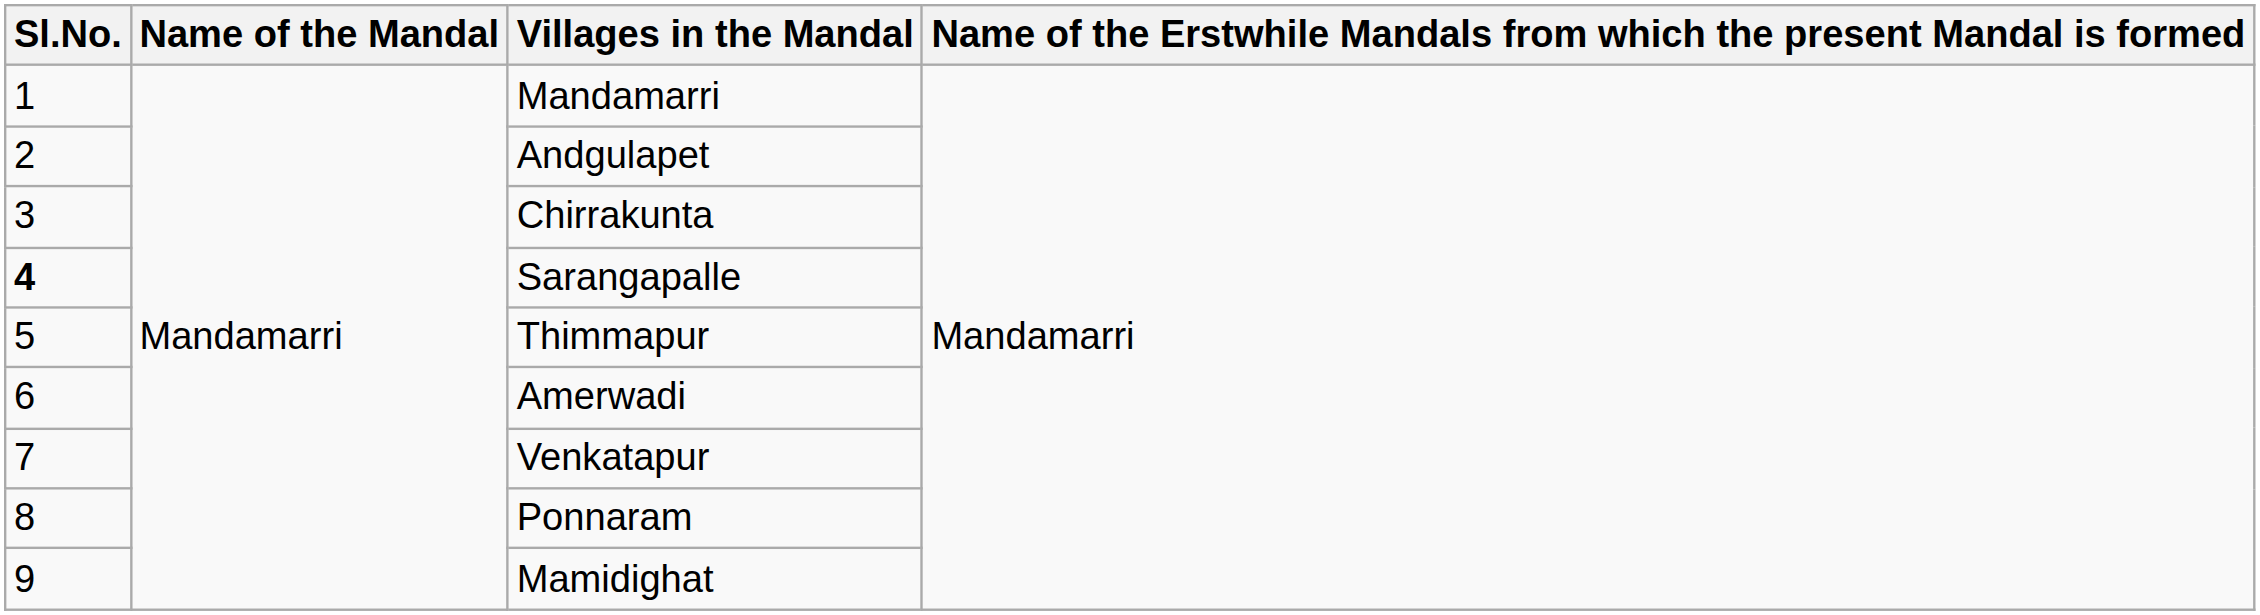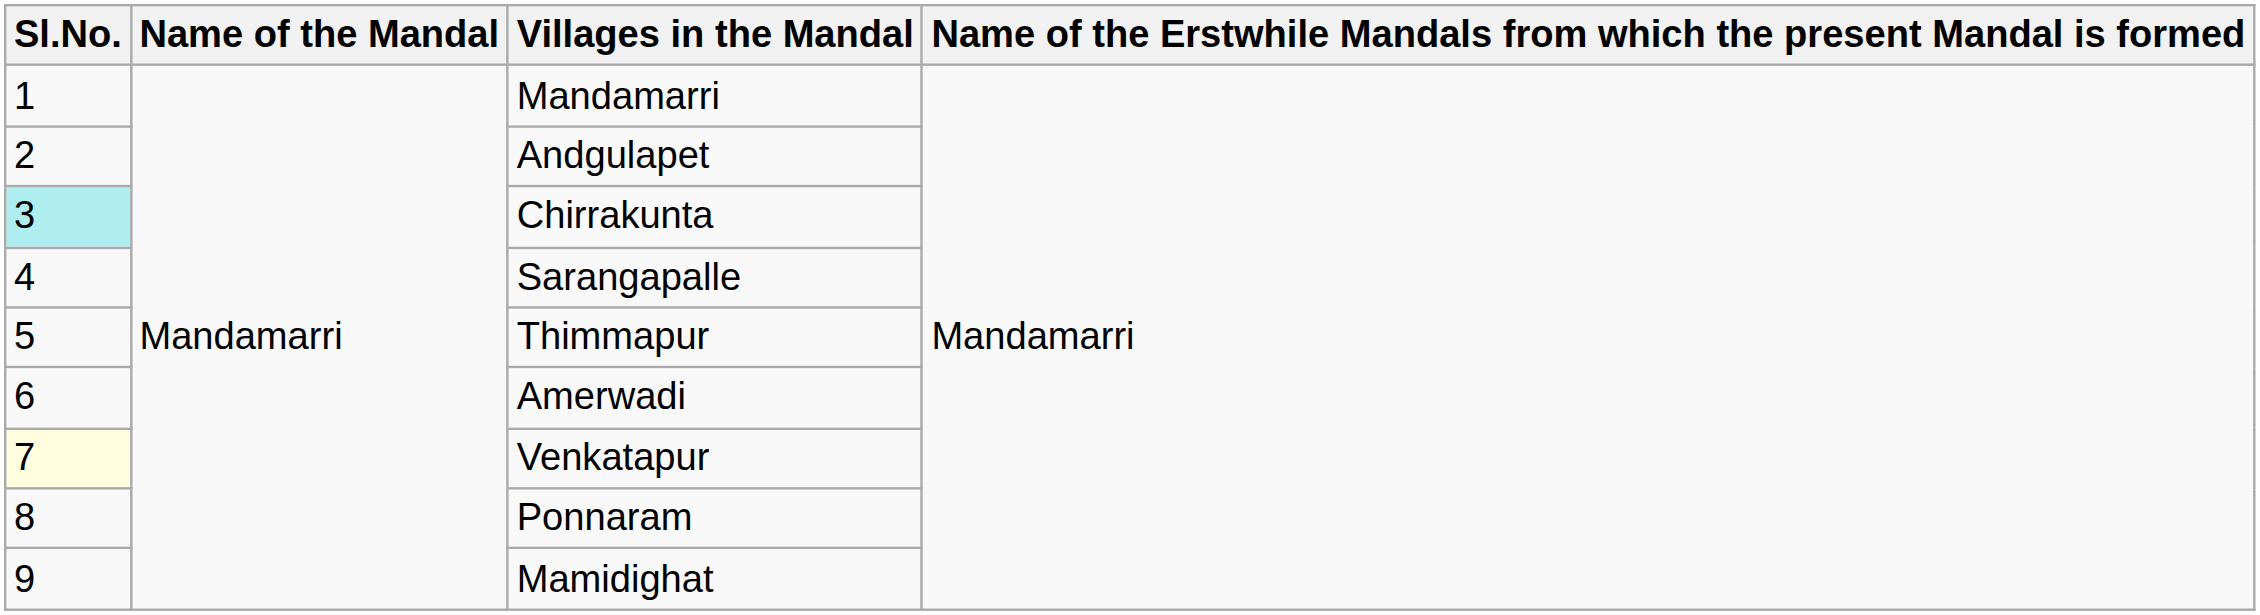(25, 215) no background -> (25, 215) paleturquoise background
(25, 276) bold -> (25, 276) normal
(25, 457) no background -> (25, 457) lightyellow background
